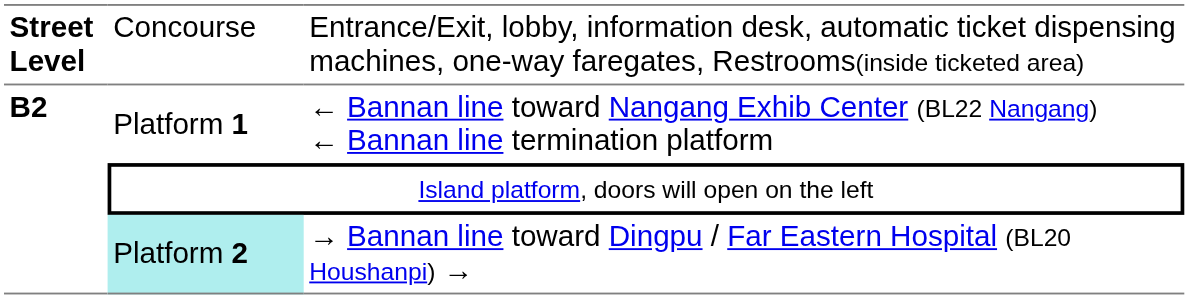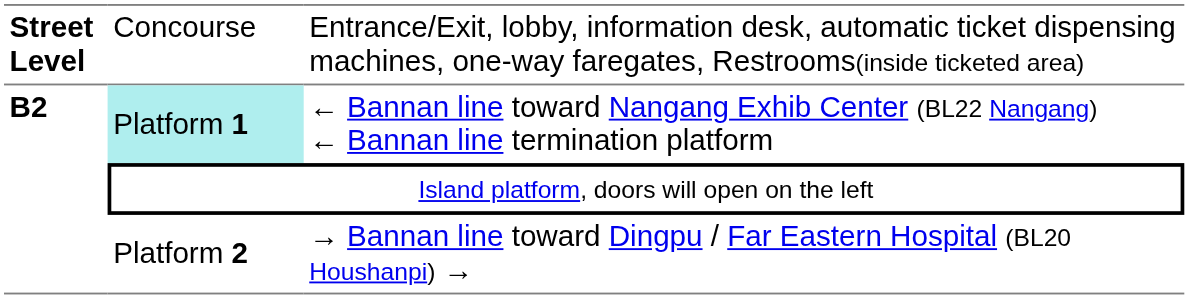(181, 123) no background -> (181, 123) paleturquoise background
(181, 253) paleturquoise background -> (181, 253) no background
